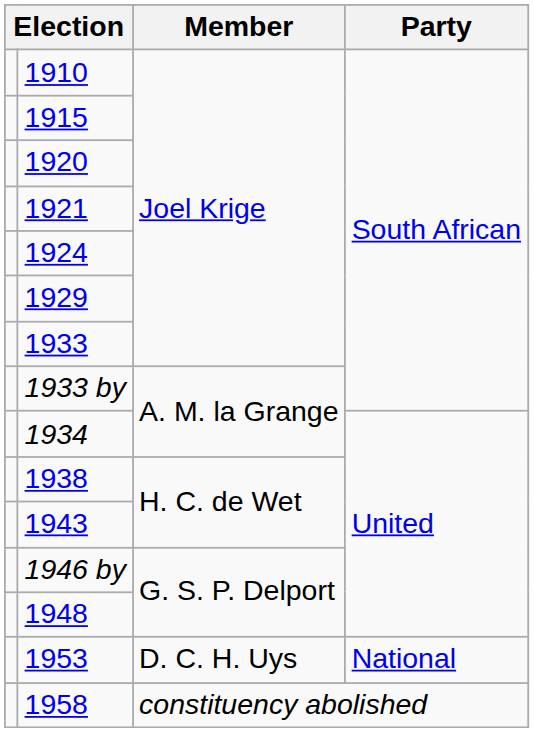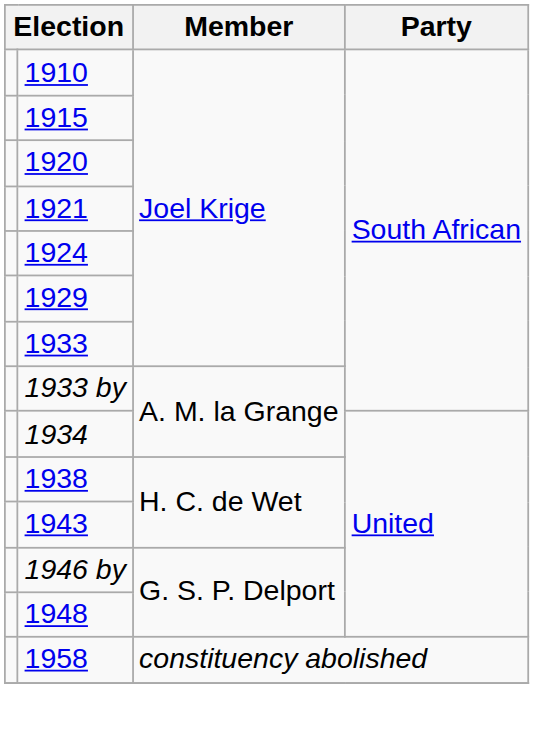- row: (56, 659)
